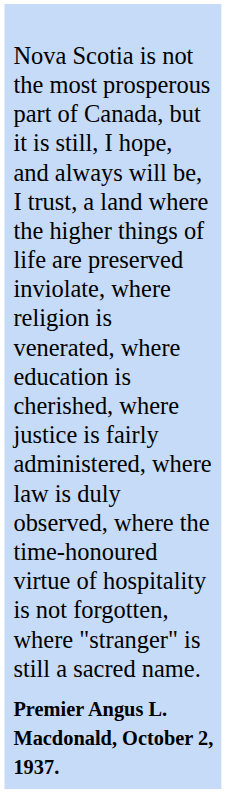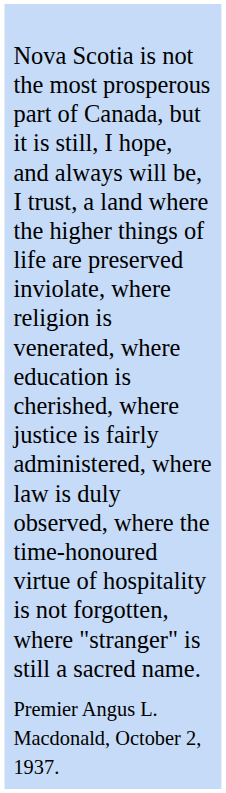(113, 737) bold -> (107, 738) normal
